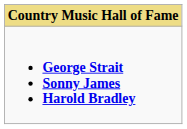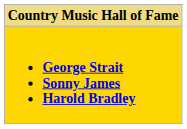(93, 83) no background -> (93, 83) gold background
